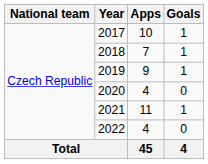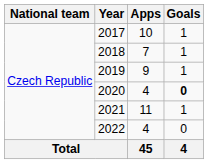(184, 91) normal -> (184, 91) bold
